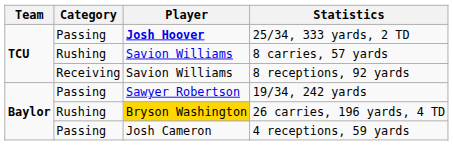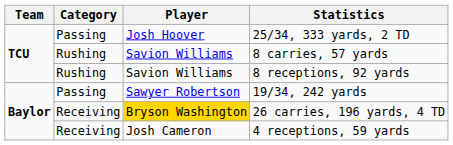(165, 34) bold -> (165, 34) normal
(88, 73) Receiving -> (81, 73) Rushing
(81, 111) Rushing -> (88, 111) Receiving
(81, 131) Passing -> (88, 131) Receiving
